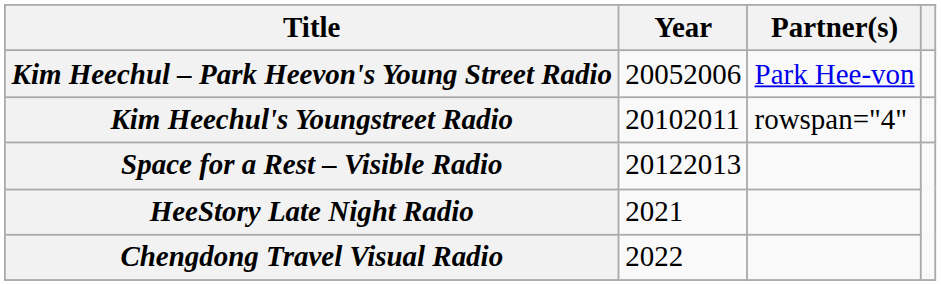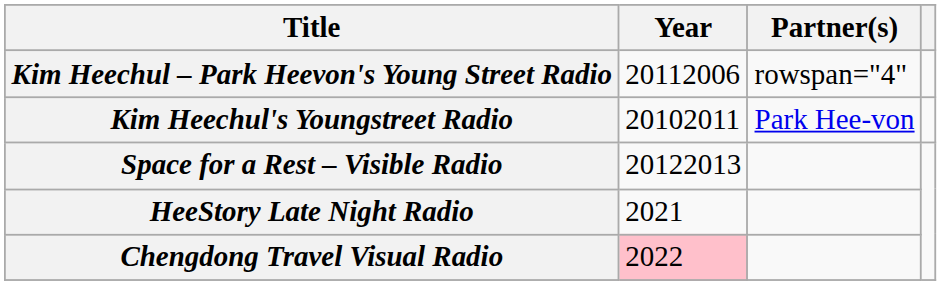(683, 73) 20052006 -> (683, 73) 20112006
(835, 73) Park Hee-von -> (831, 73) rowspan="4"
(831, 119) rowspan="4" -> (835, 119) Park Hee-von
(654, 257) no background -> (654, 257) pink background
